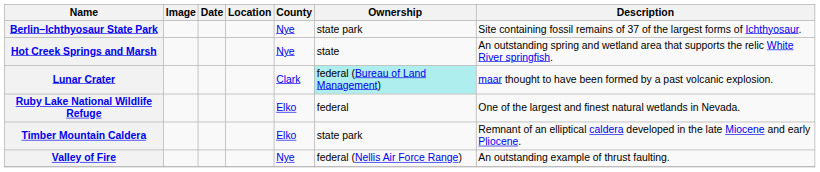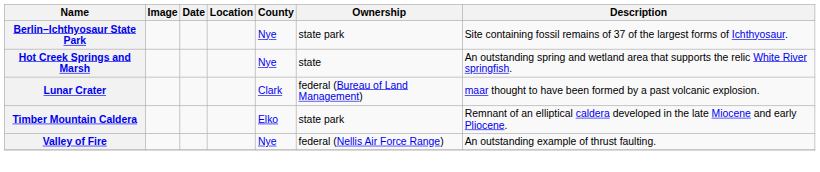(371, 79) paleturquoise background -> (353, 91) no background
- row: (84, 107)
